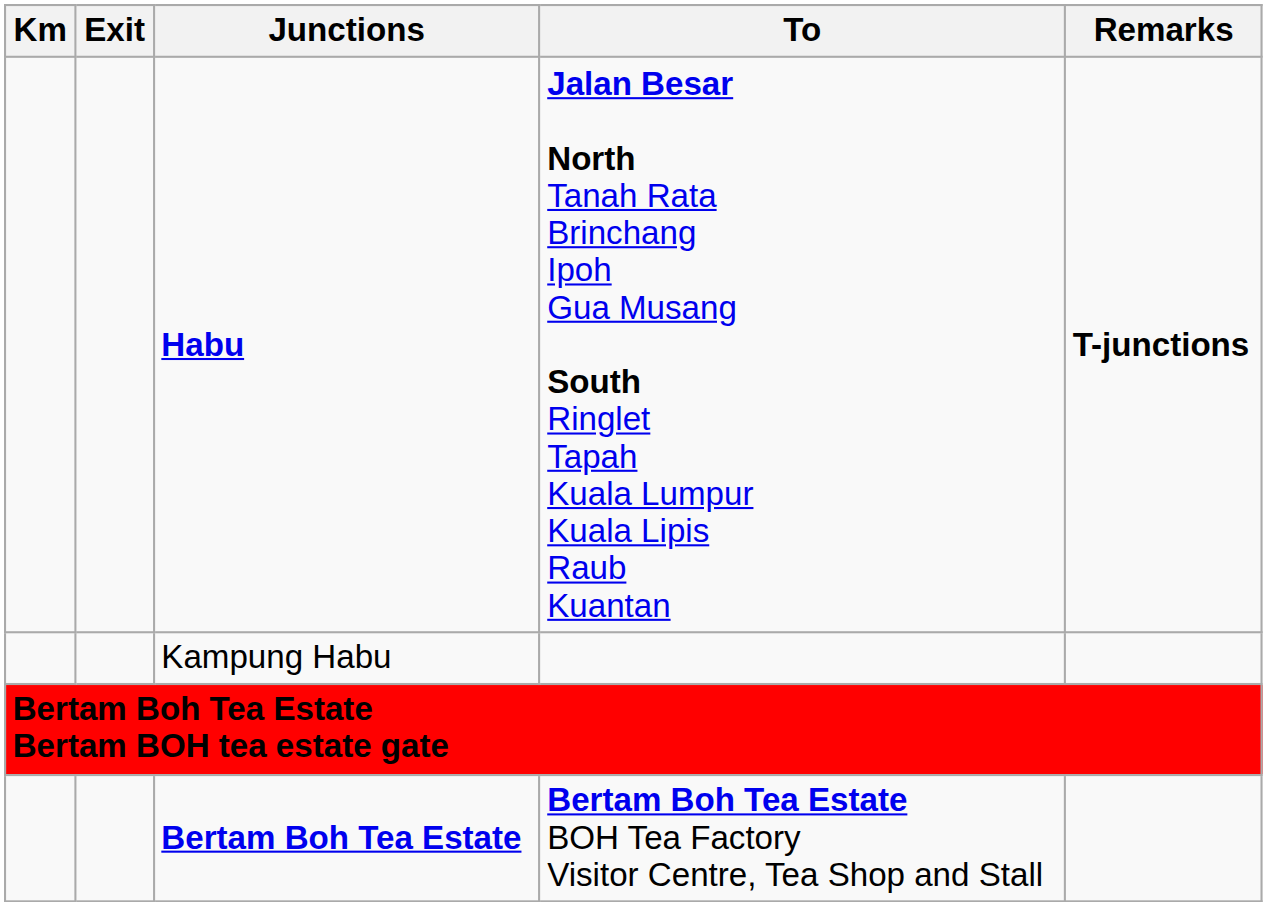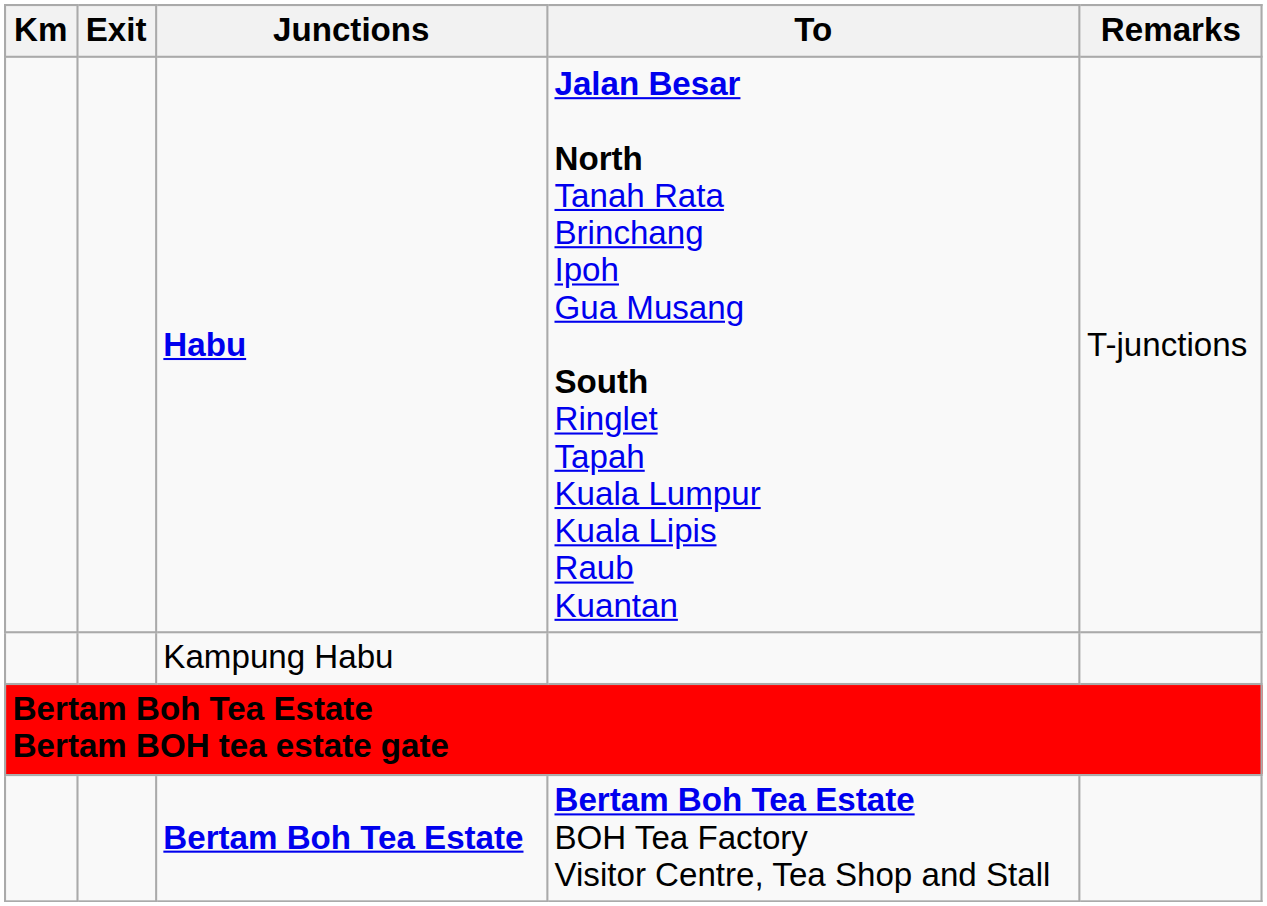(1161, 344) bold -> (1167, 344) normal
